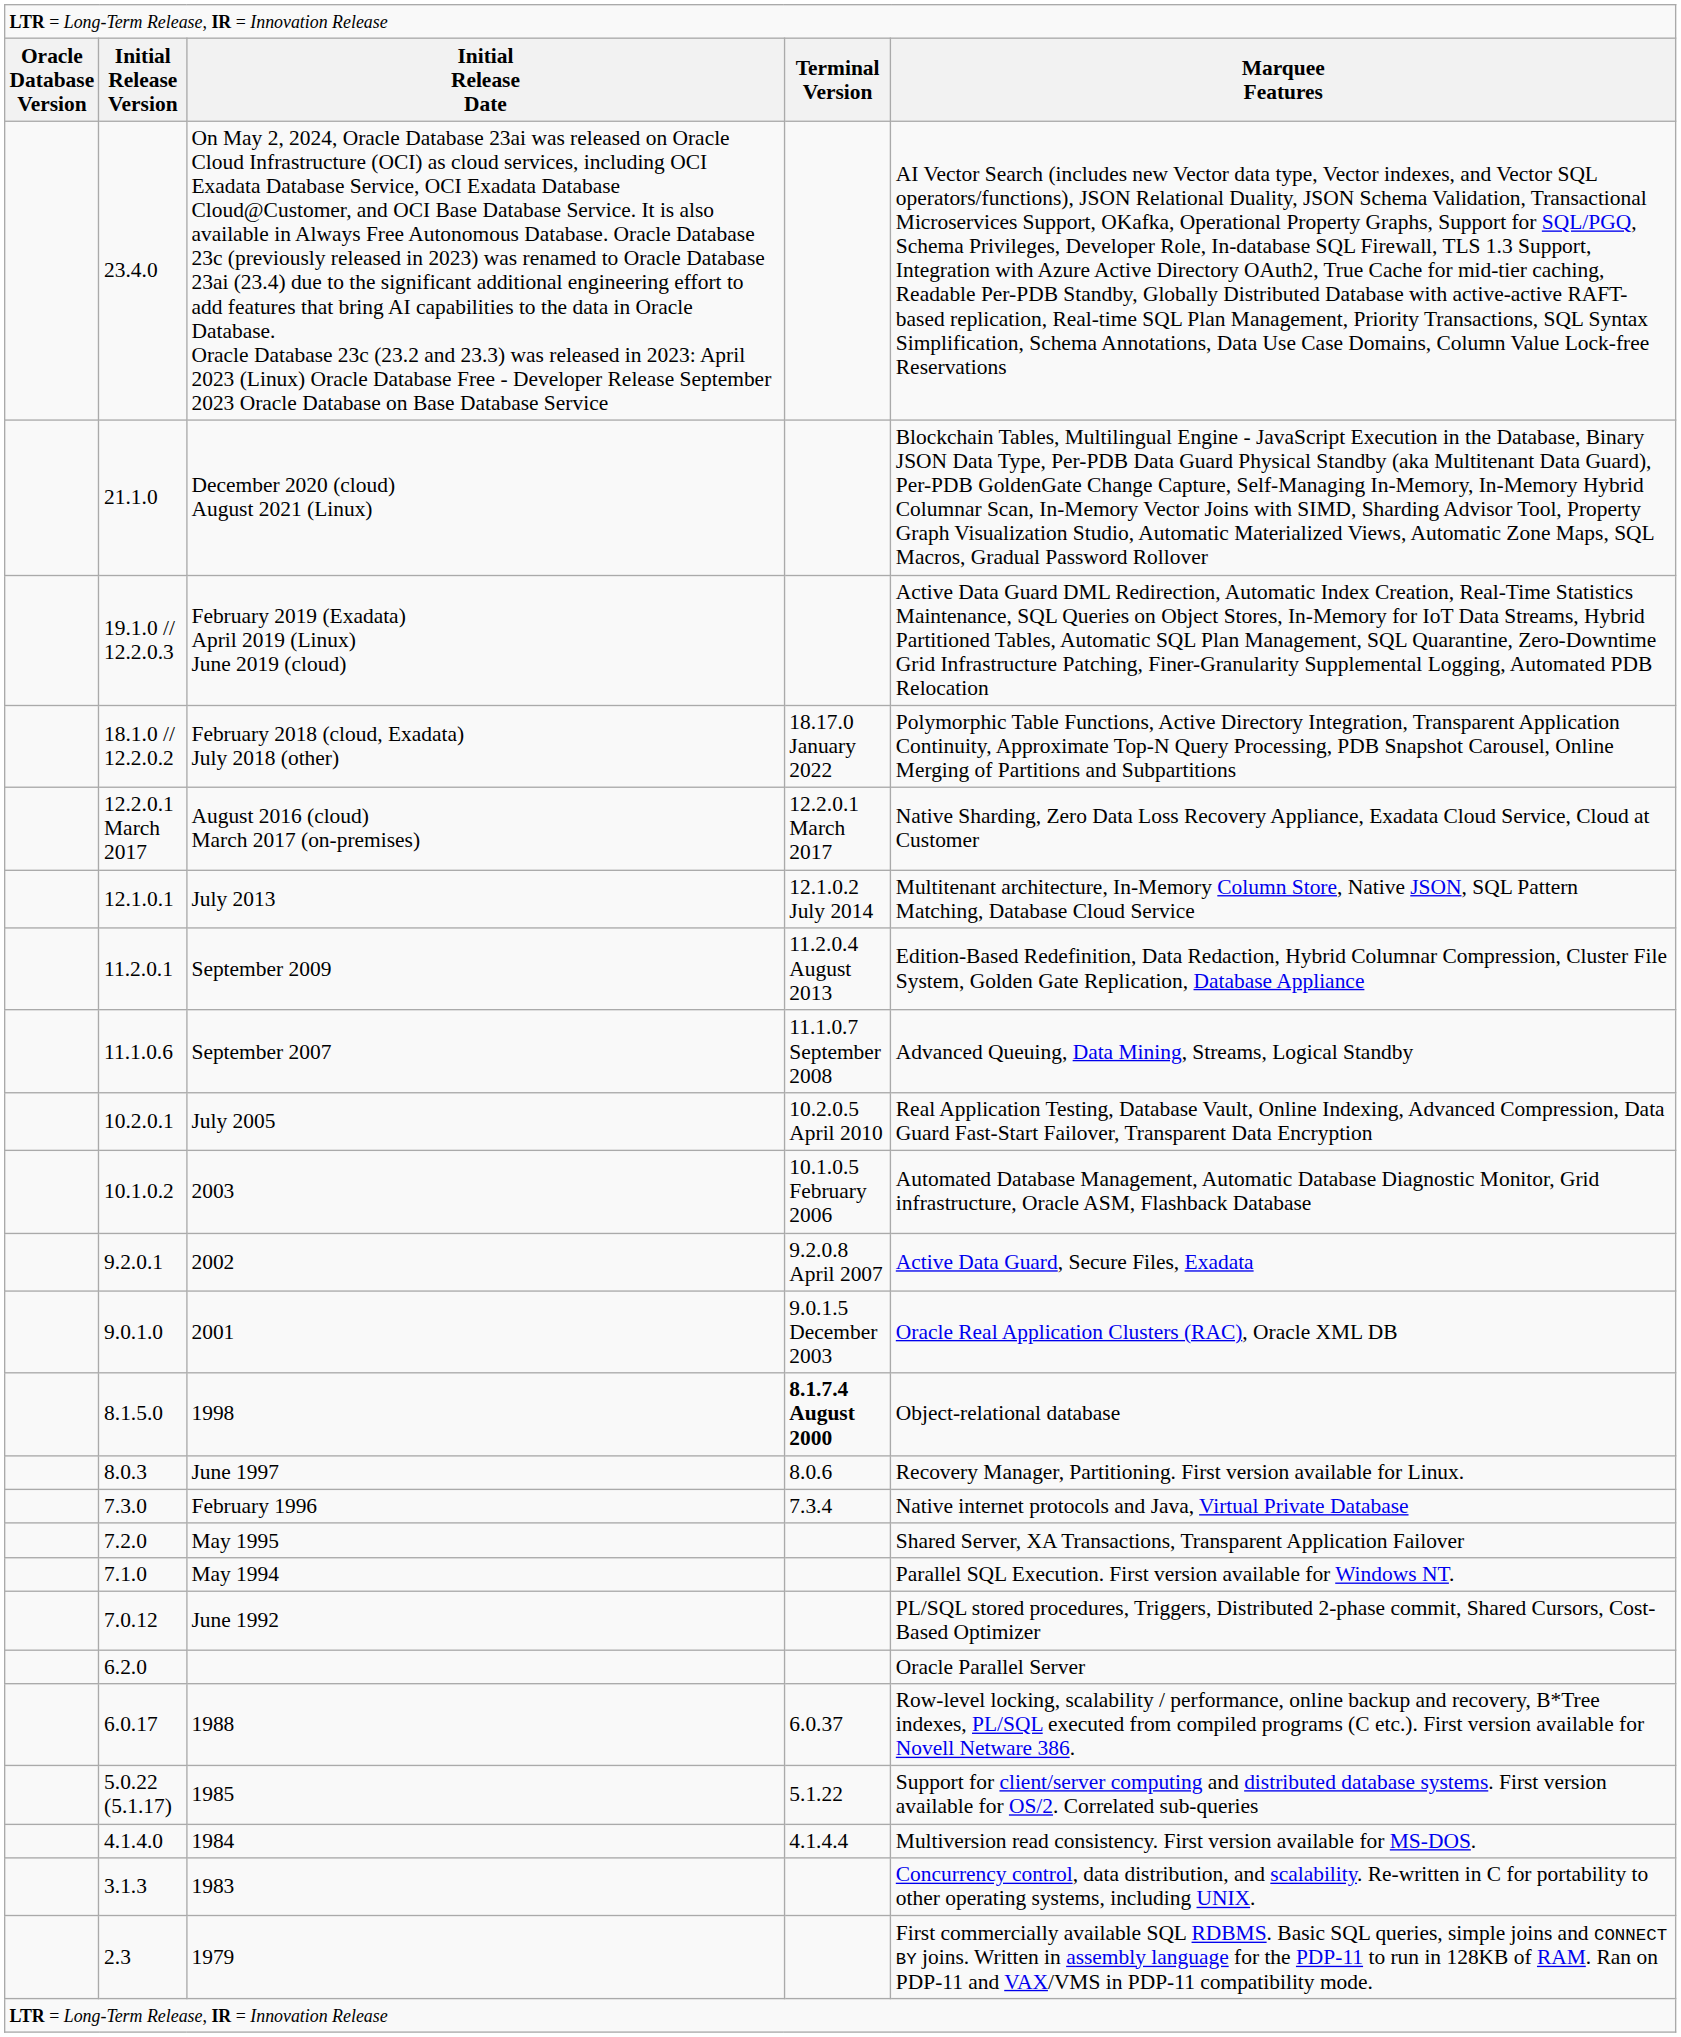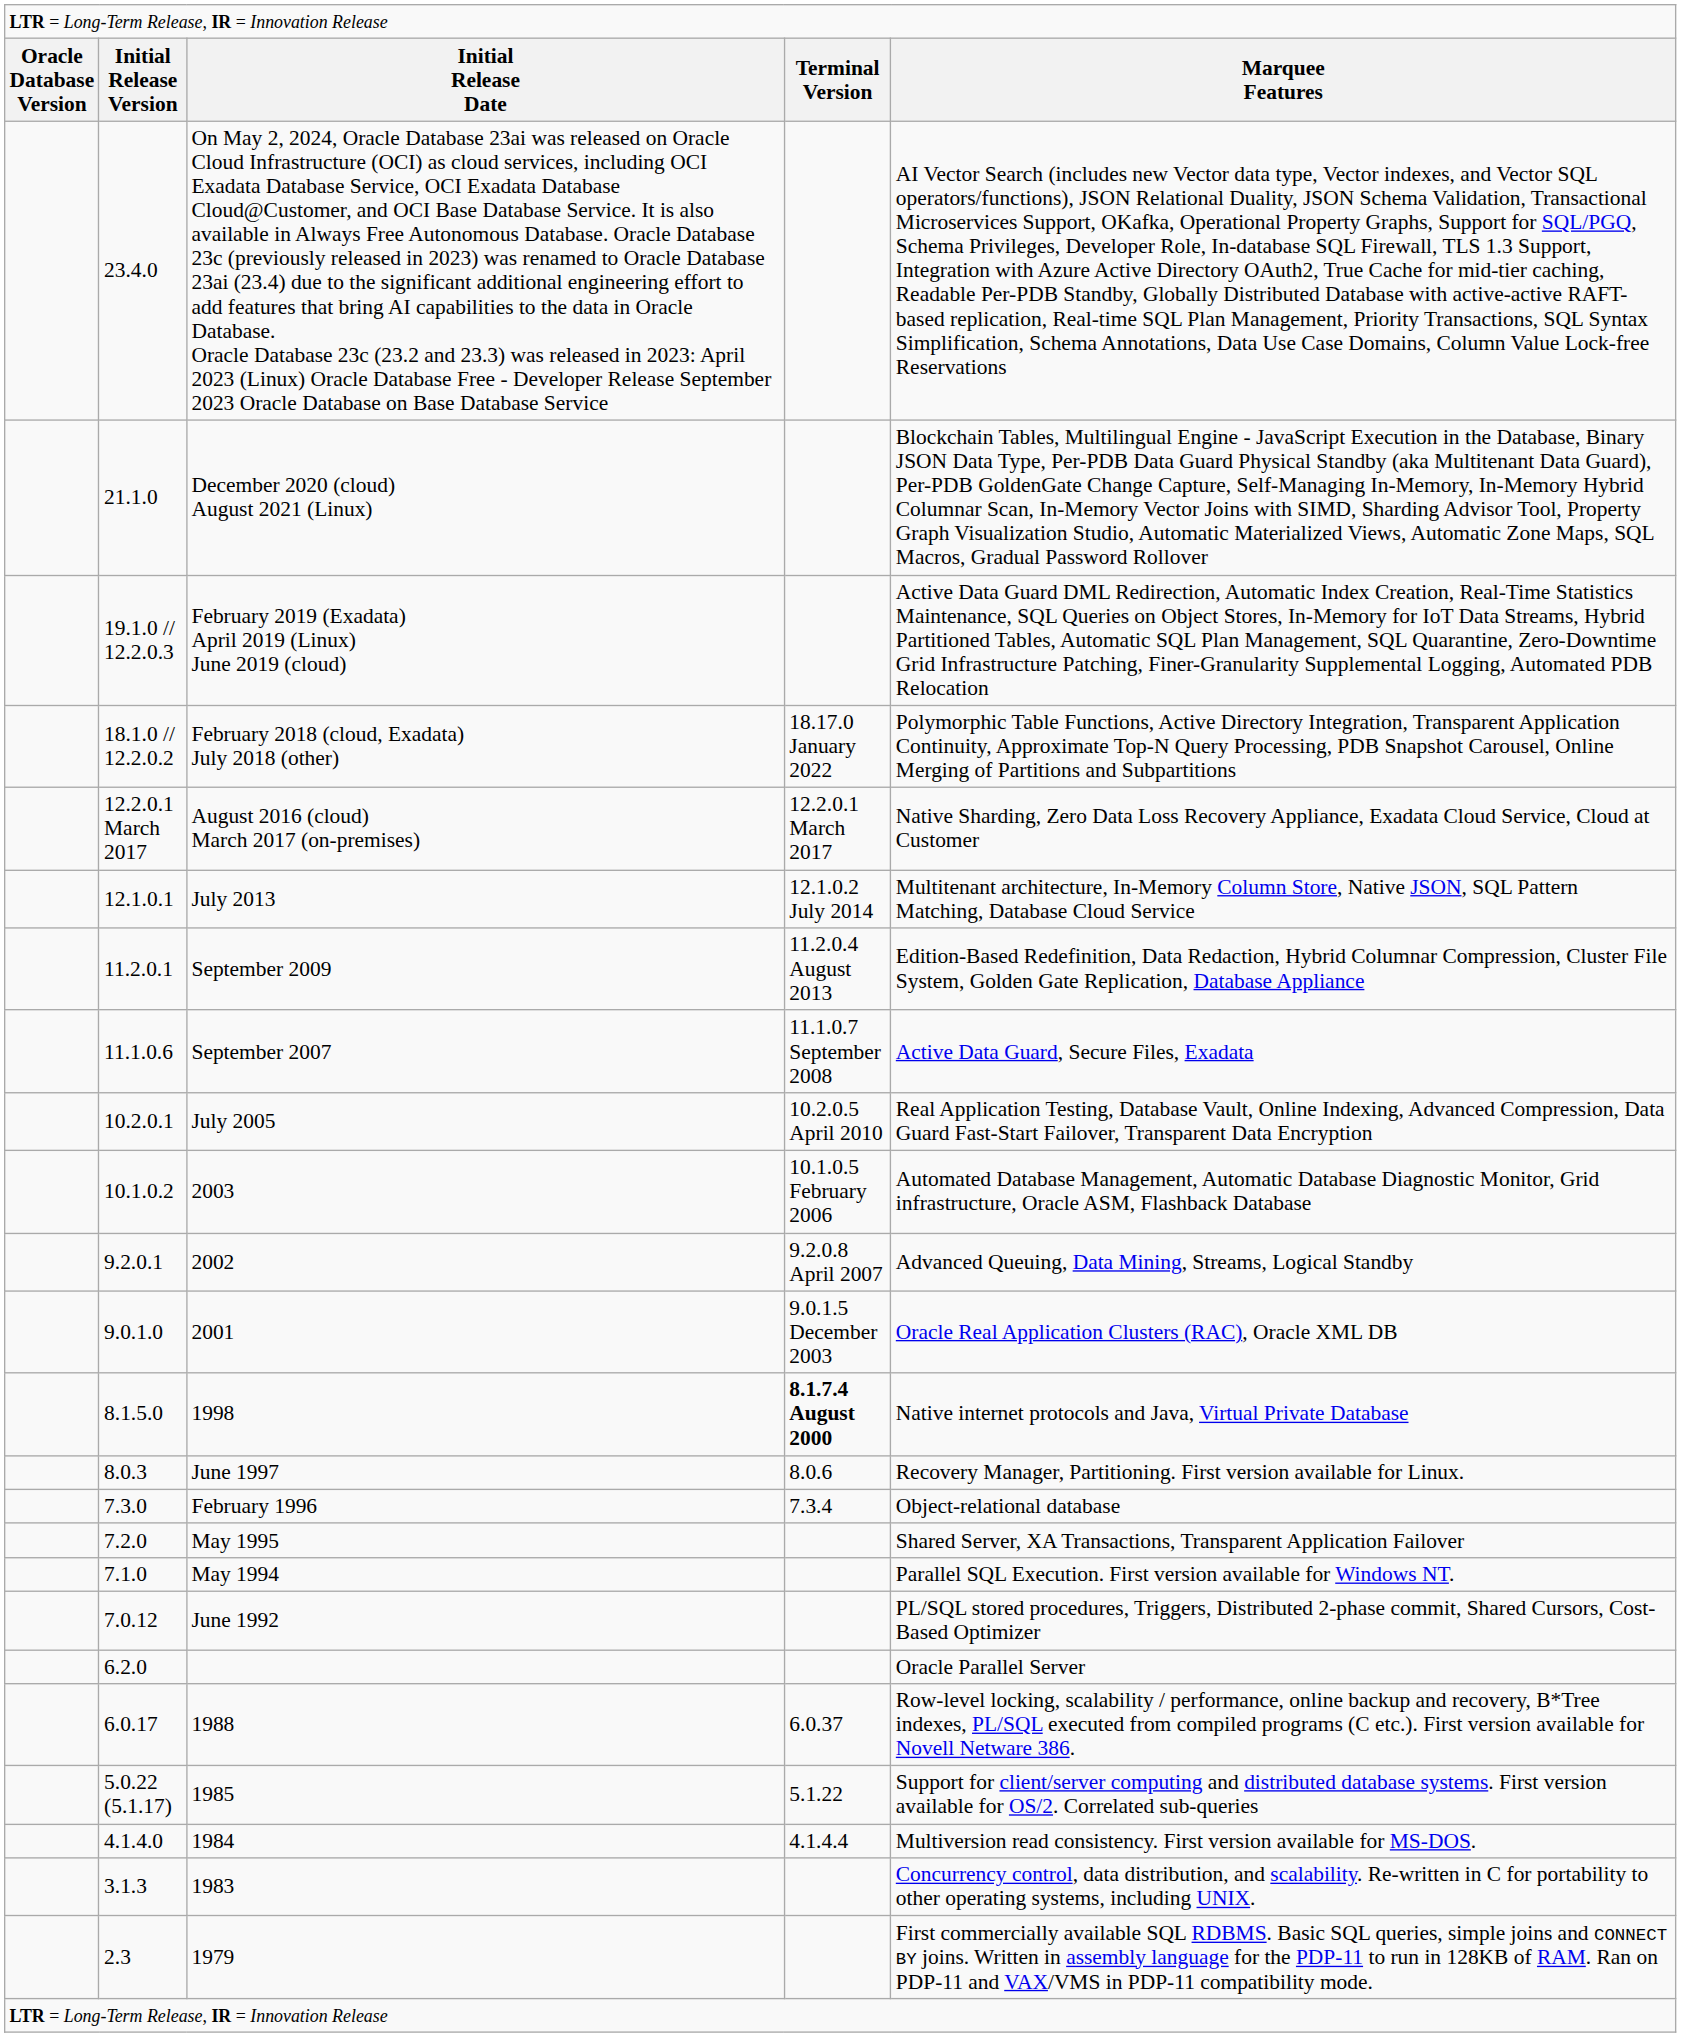(1155, 1051) Advanced Queuing, Data Mining, Streams, Logical Standby -> (1075, 1051) Active Data Guard, Secure Files, Exadata
(1075, 1261) Active Data Guard, Secure Files, Exadata -> (1155, 1261) Advanced Queuing, Data Mining, Streams, Logical Standby
(1008, 1414) Object-relational database -> (1152, 1414) Native internet protocols and Java, Virtual Private Database
(1152, 1506) Native internet protocols and Java, Virtual Private Database -> (1008, 1506) Object-relational database
